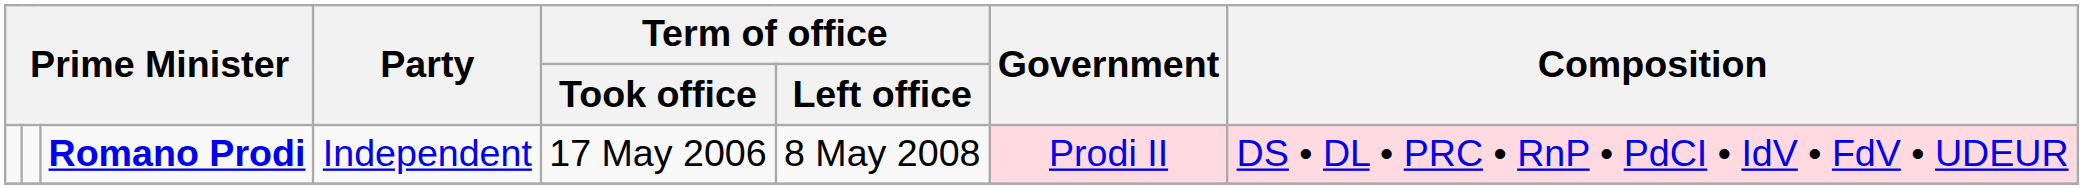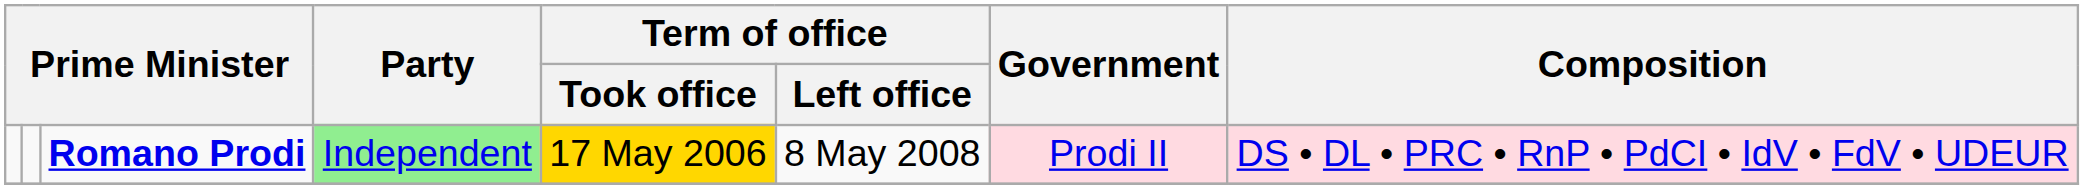(427, 153) no background -> (427, 153) lightgreen background
(658, 153) no background -> (658, 153) gold background
